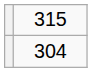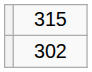(50, 51) 304 -> (50, 51) 302
